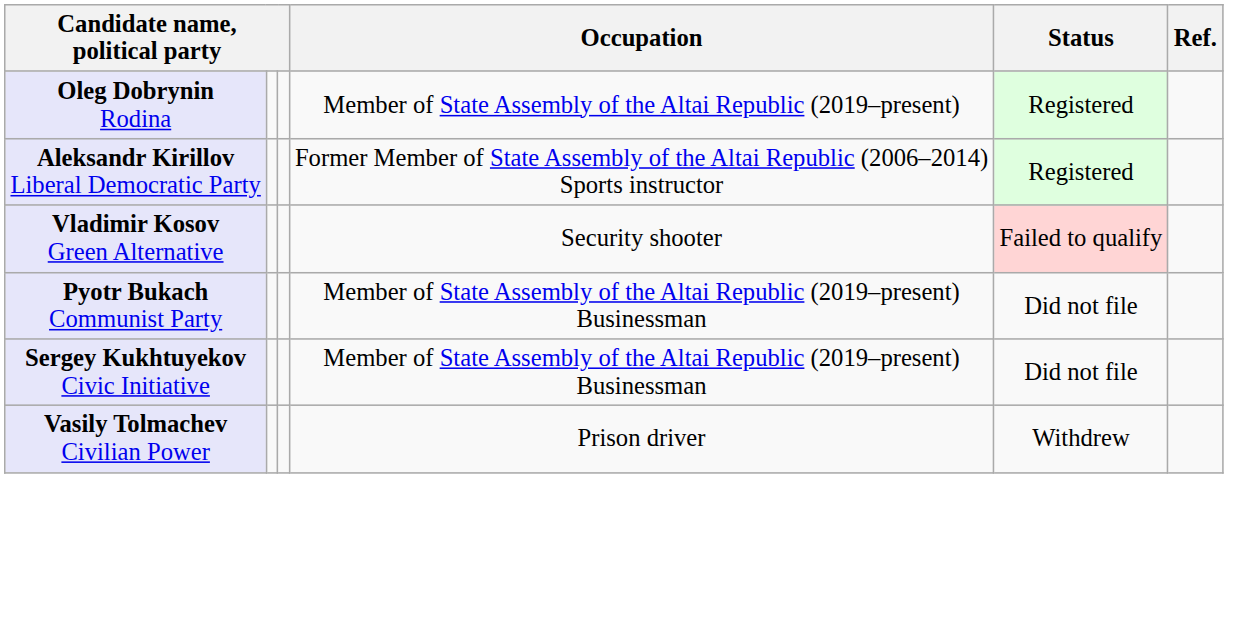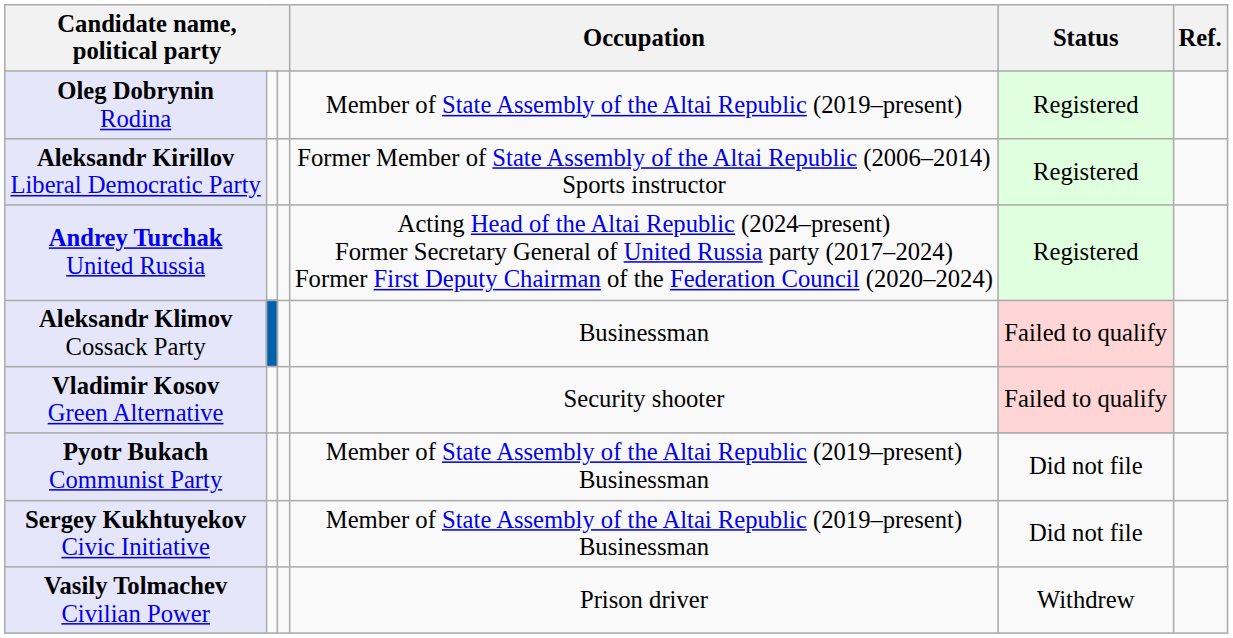+ row: (136, 252)
+ row: (136, 332)
